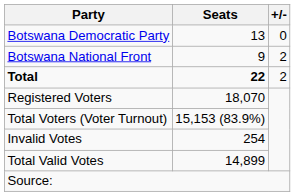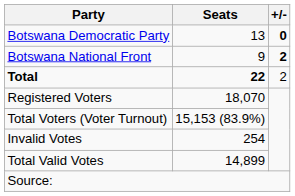(283, 35) normal -> (283, 35) bold
(283, 56) normal -> (283, 56) bold
